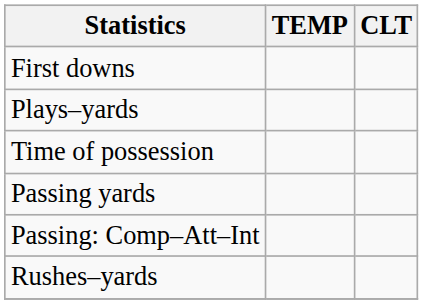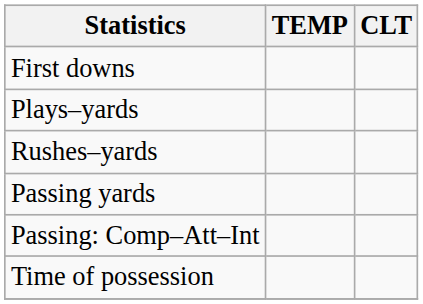rows swapped: (84, 277) <-> (112, 151)
